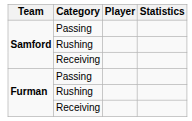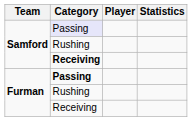(74, 28) no background -> (71, 28) lavender background
(78, 60) normal -> (76, 60) bold
(74, 76) normal -> (72, 76) bold
